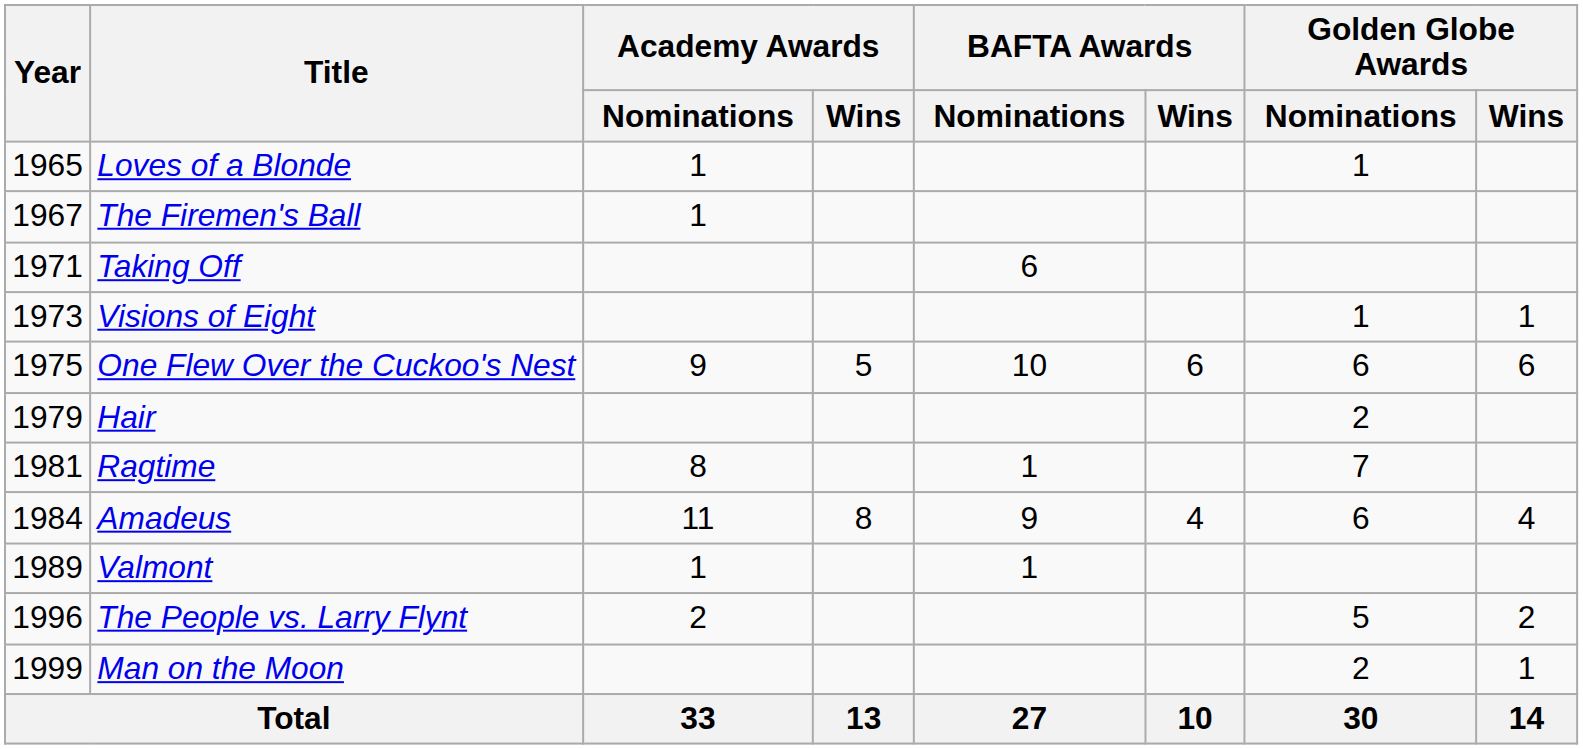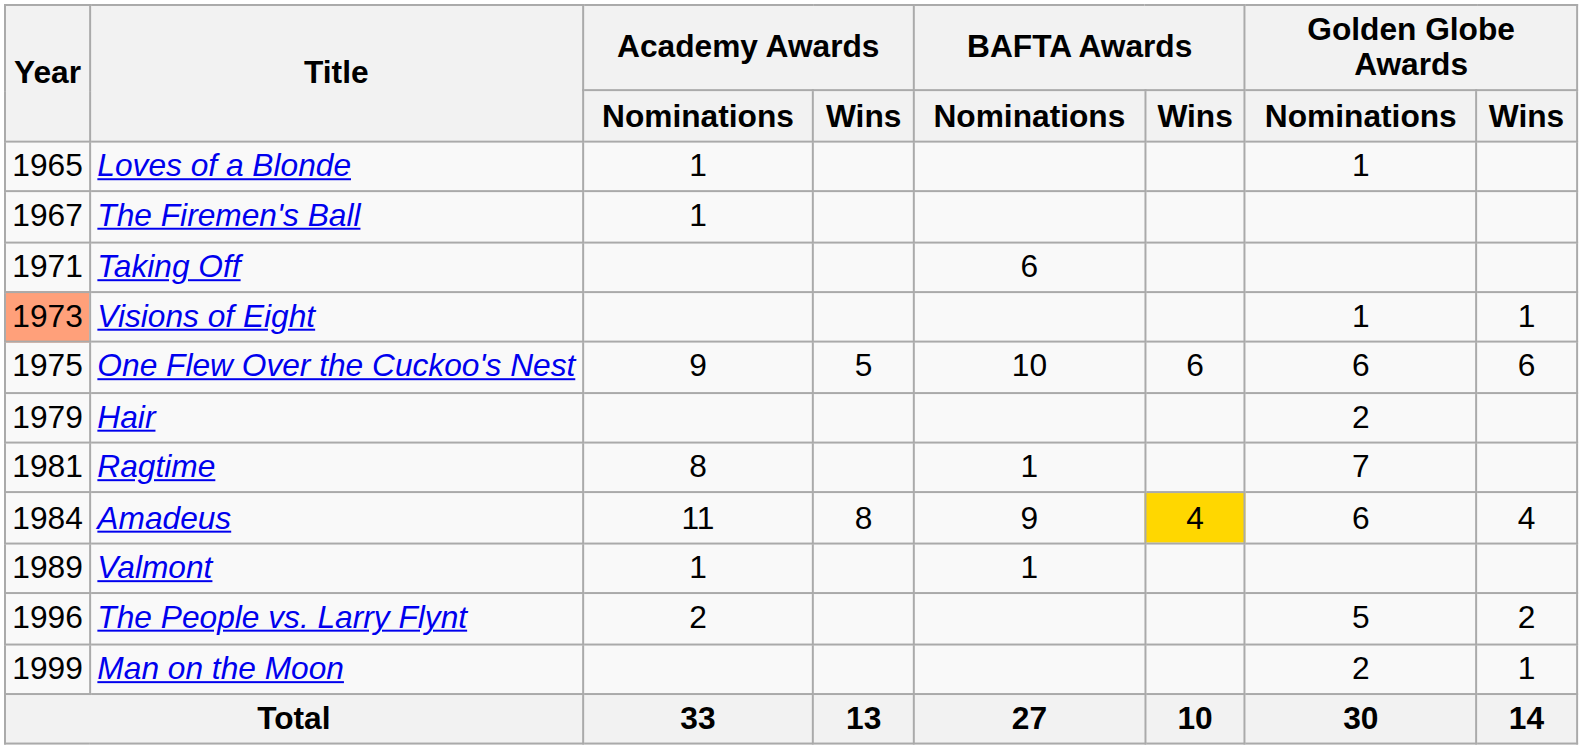(48, 316) no background -> (48, 316) lightsalmon background
(1195, 517) no background -> (1195, 517) gold background
